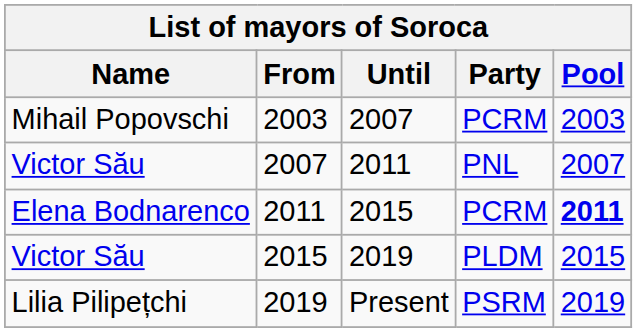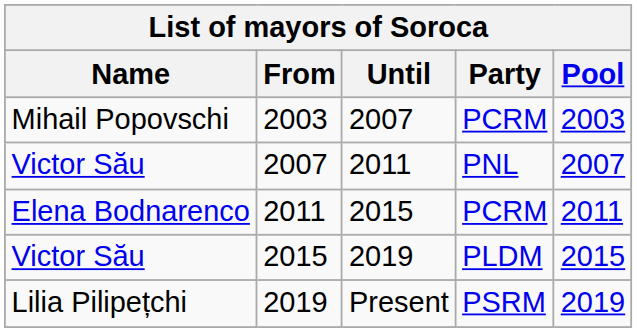(592, 211) bold -> (592, 211) normal
